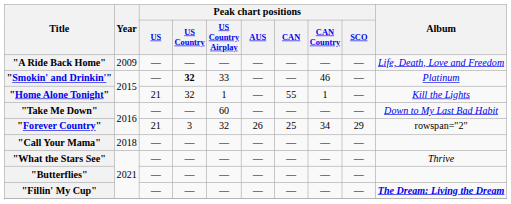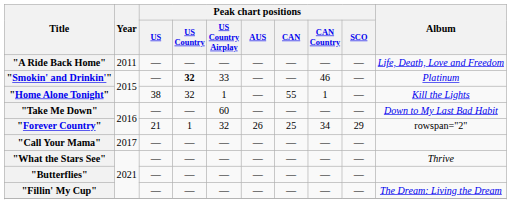(127, 62) 2009 -> (127, 62) 2011
(156, 94) 21 -> (156, 94) 38
(190, 126) 3 -> (190, 126) 1
(127, 142) 2018 -> (127, 142) 2017
(441, 190) bold -> (441, 190) normal
